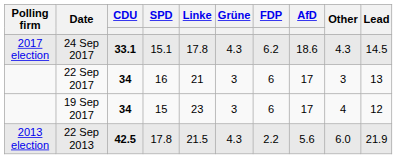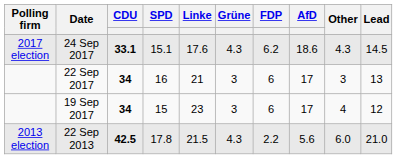(197, 50) 17.8 -> (197, 50) 17.6
(377, 139) 21.9 -> (377, 139) 21.0
